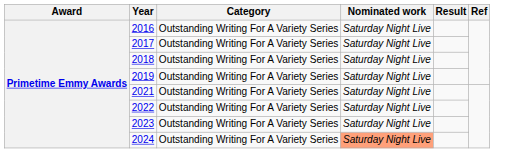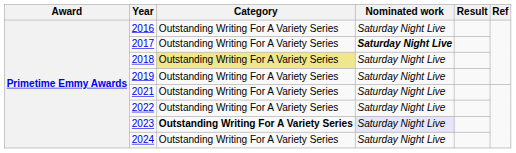(387, 44) normal -> (405, 44) bold
(249, 60) no background -> (249, 60) khaki background
(249, 124) normal -> (256, 124) bold
(387, 124) no background -> (401, 124) lavender background
(387, 140) lightsalmon background -> (401, 140) no background
